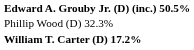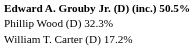(73, 39) bold -> (68, 39) normal
